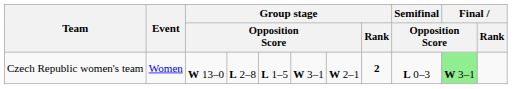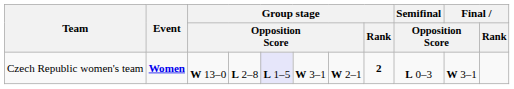(166, 68) normal -> (167, 68) bold
(275, 75) no background -> (277, 75) lavender background
(460, 75) lightgreen background -> (462, 75) no background
